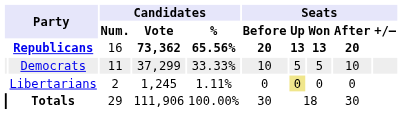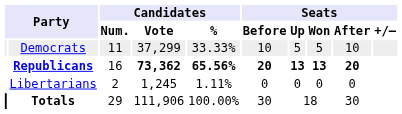rows swapped: (53, 48) <-> (53, 66)
(297, 83) khaki background -> (297, 83) no background
